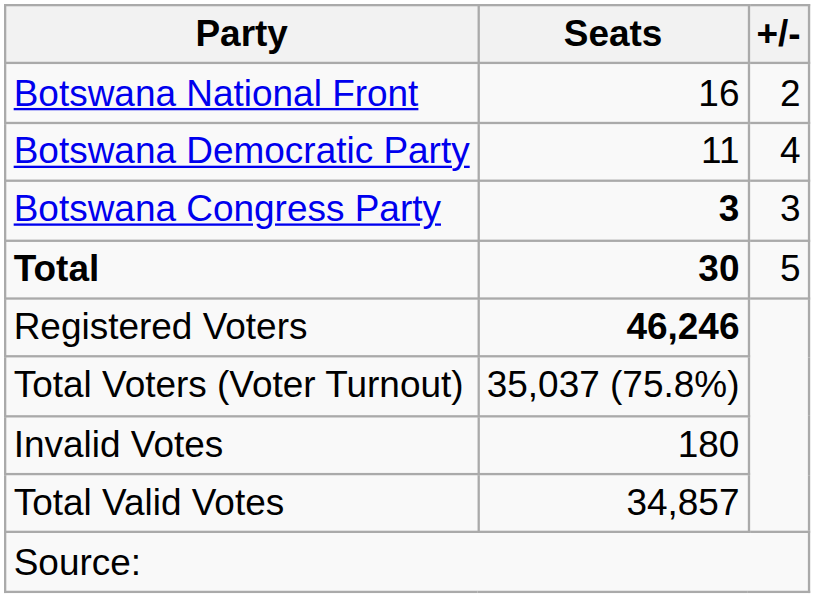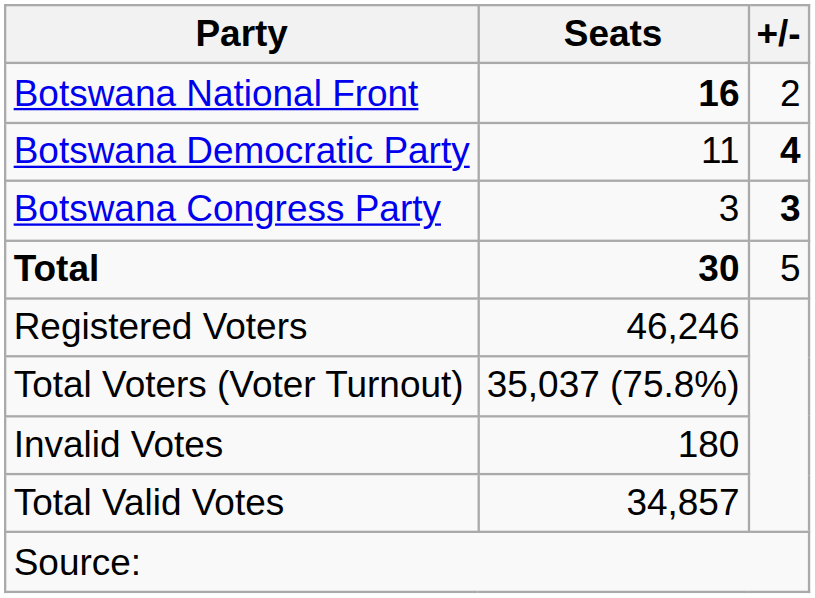(719, 92) normal -> (719, 92) bold
(790, 151) normal -> (790, 151) bold
(729, 209) bold -> (729, 209) normal
(790, 209) normal -> (790, 209) bold
(683, 326) bold -> (683, 326) normal
